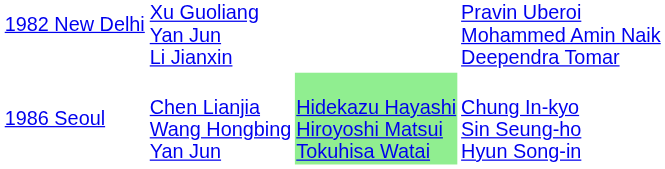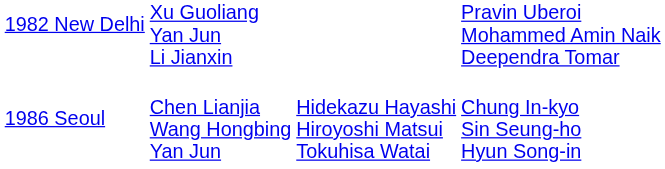(376, 129) lightgreen background -> (376, 129) no background
